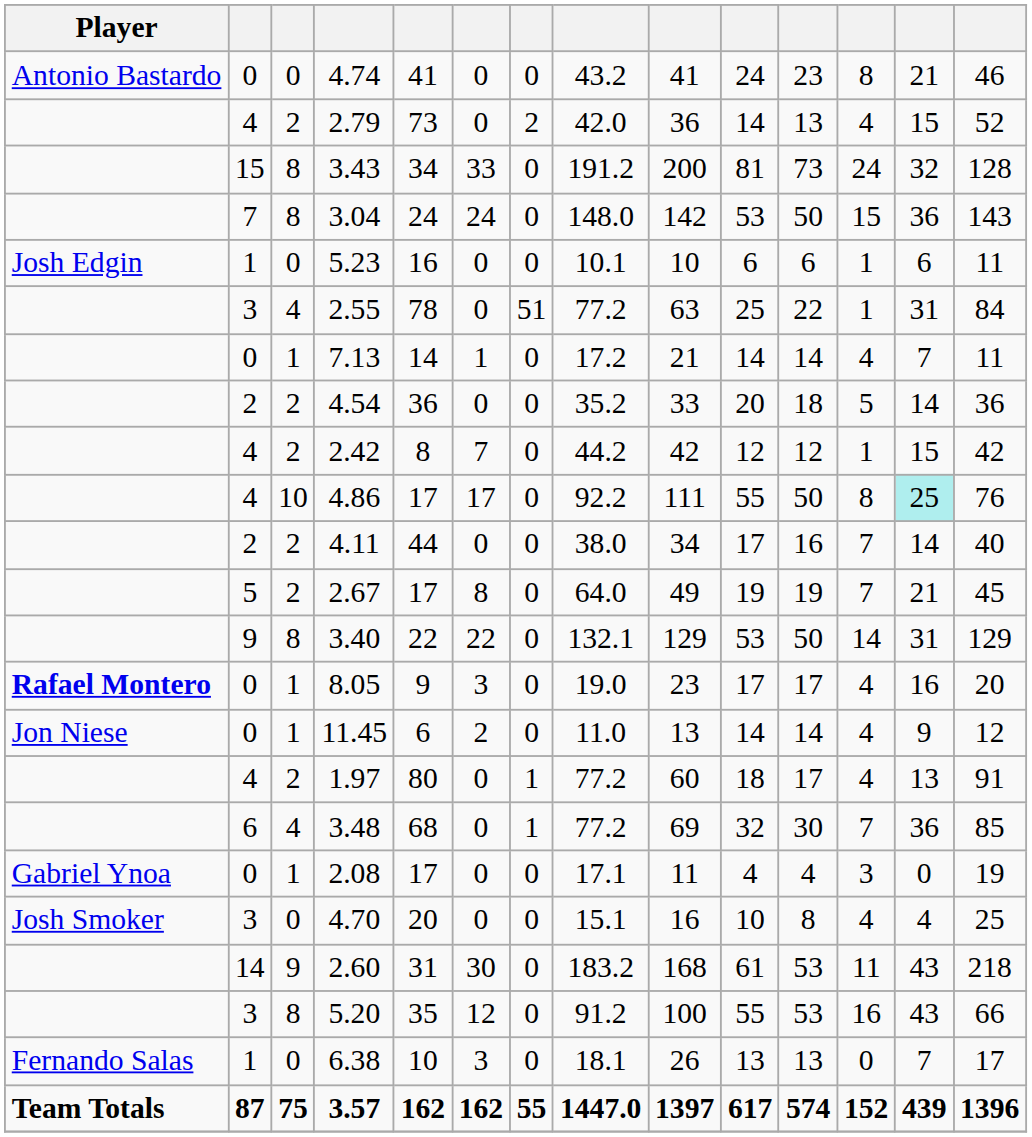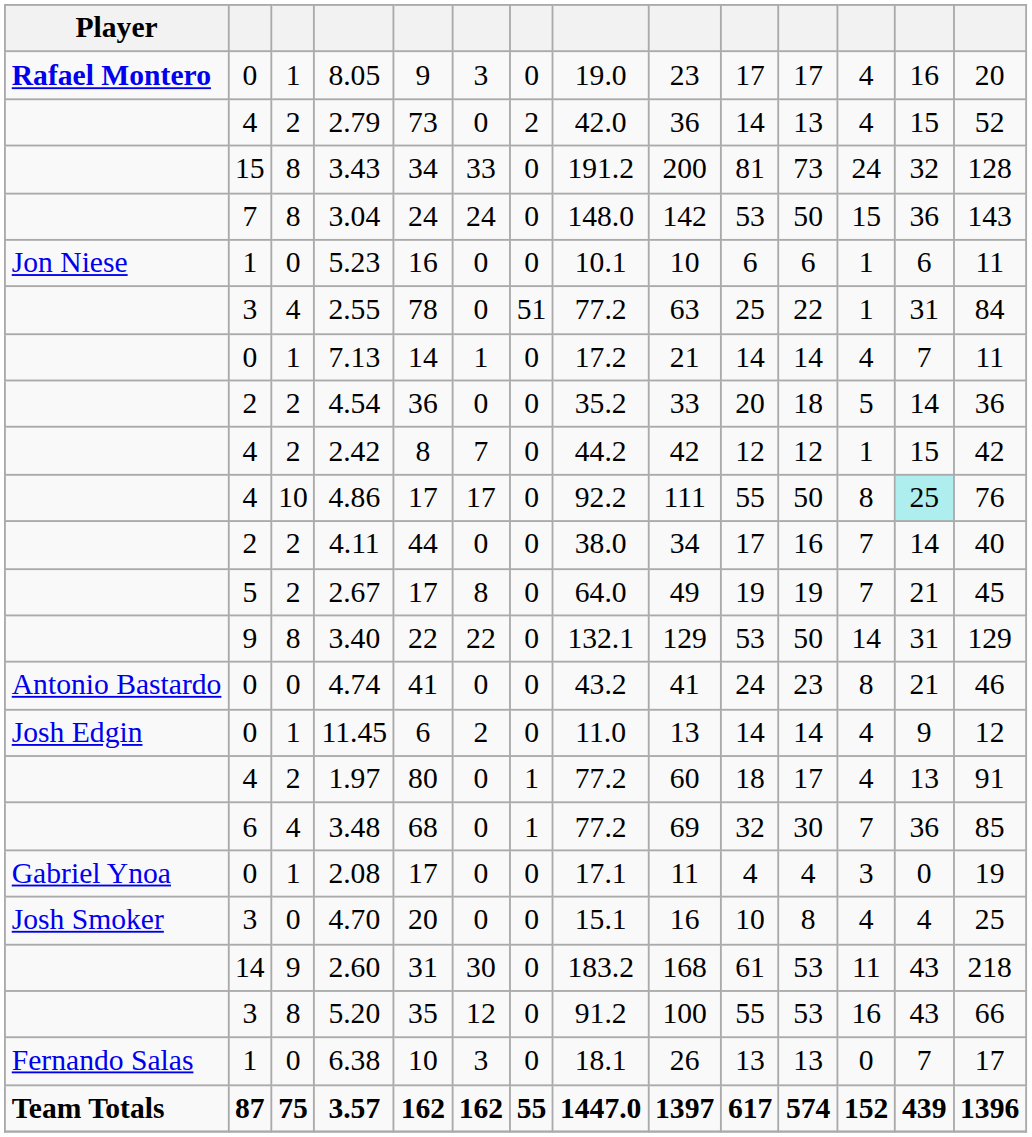rows swapped: (354, 74) <-> (354, 685)
(77, 262) Josh Edgin -> (70, 262) Jon Niese
(70, 732) Jon Niese -> (77, 732) Josh Edgin
